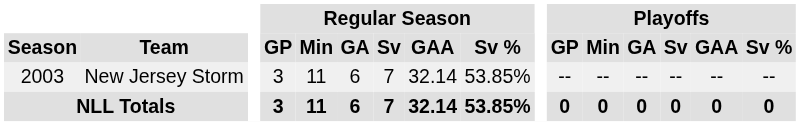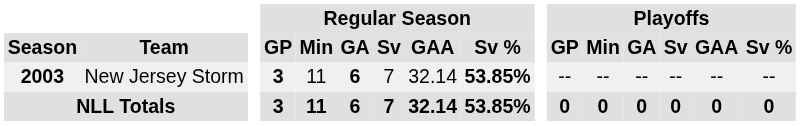(42, 77) normal -> (42, 77) bold
(278, 77) normal -> (278, 77) bold
(355, 77) normal -> (355, 77) bold
(497, 77) normal -> (497, 77) bold
